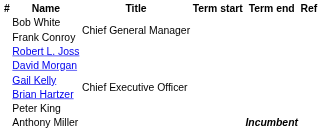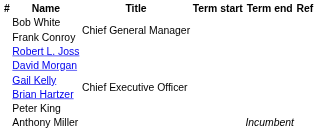(272, 123) bold -> (270, 123) normal
